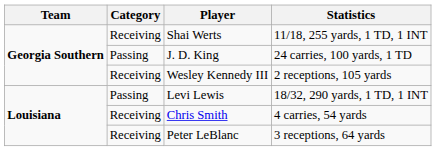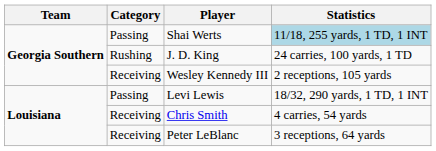(135, 35) Receiving -> (129, 35) Passing
(351, 35) no background -> (351, 35) lightblue background
(129, 55) Passing -> (131, 55) Rushing
